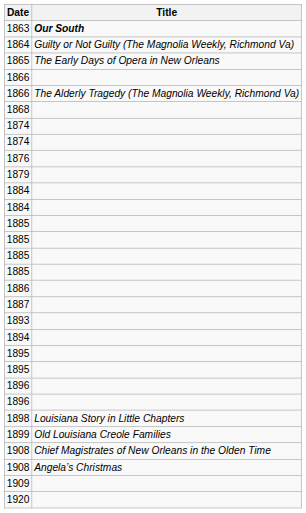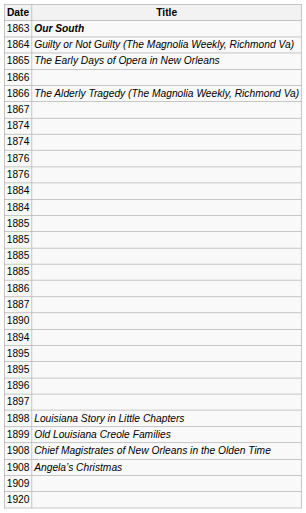(18, 110) 1868 -> (18, 110) 1867
(18, 175) 1879 -> (18, 175) 1876
(18, 321) 1893 -> (18, 321) 1890
(18, 402) 1896 -> (18, 402) 1897
